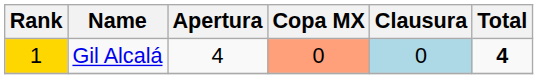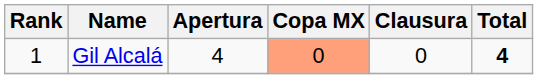(36, 55) gold background -> (36, 55) no background
(421, 55) lightblue background -> (421, 55) no background
